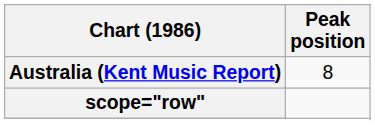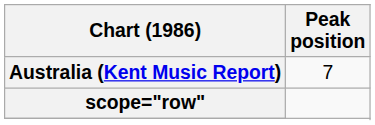(328, 72) 8 -> (328, 72) 7
